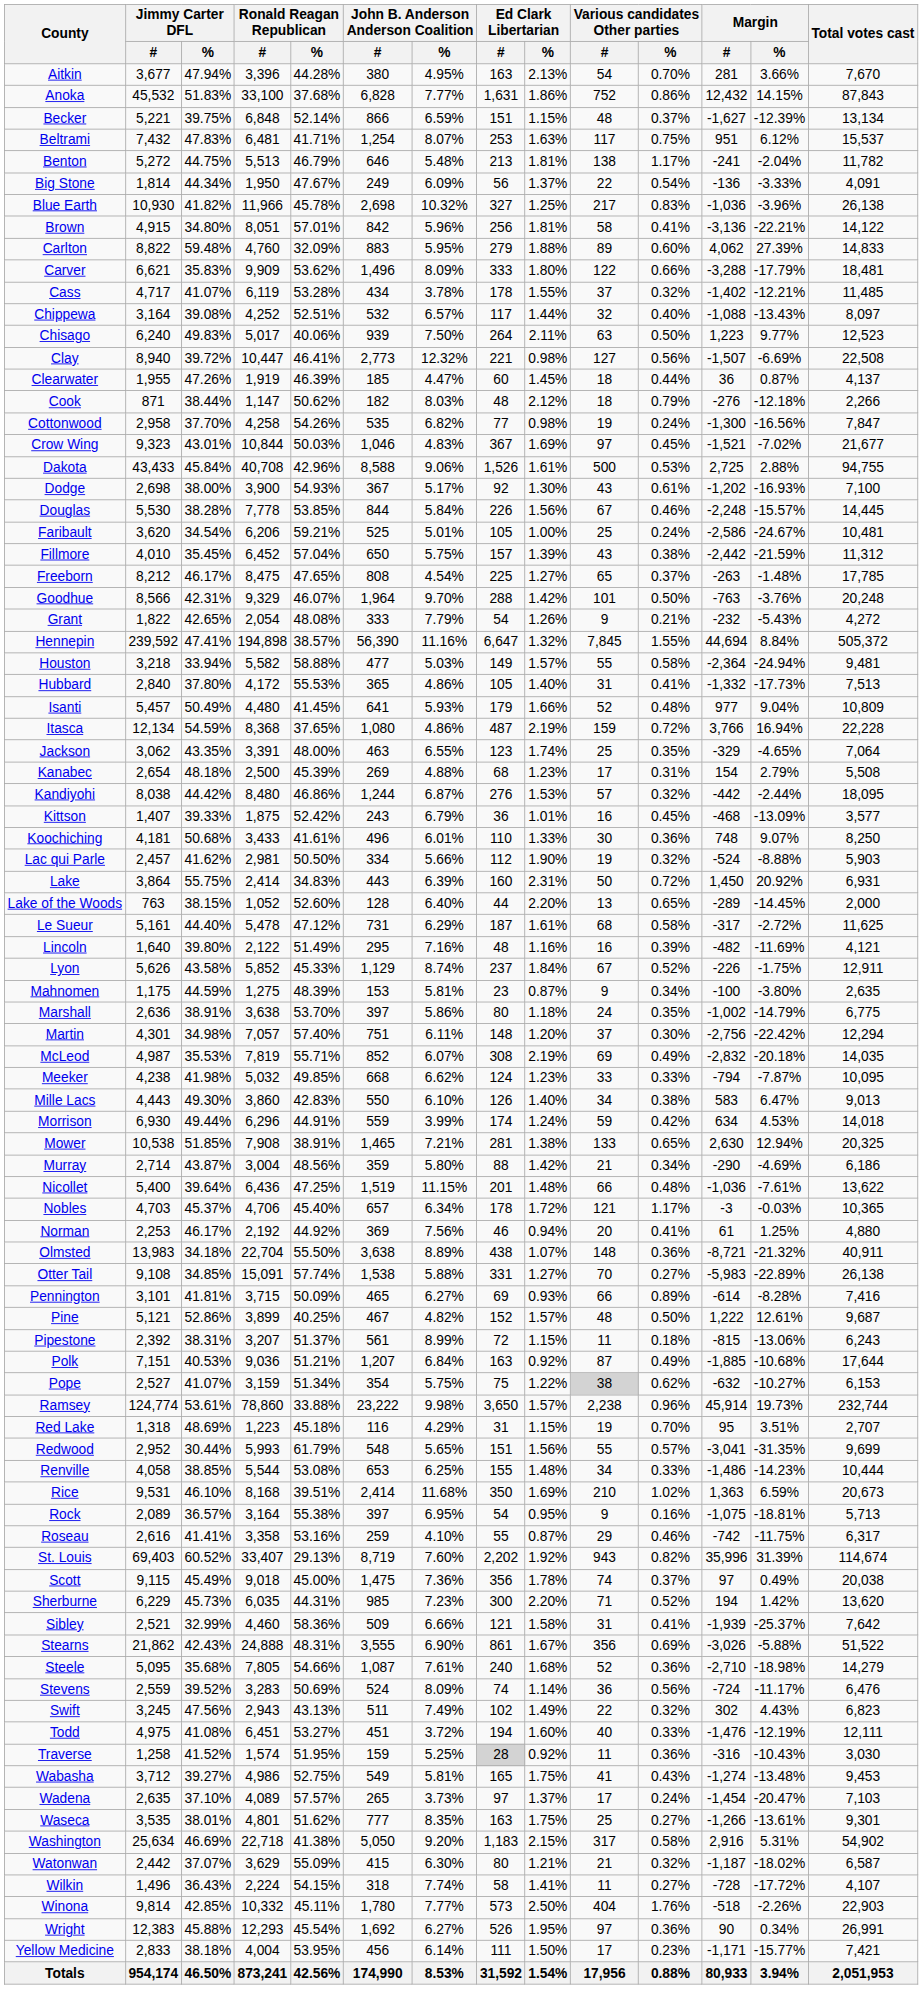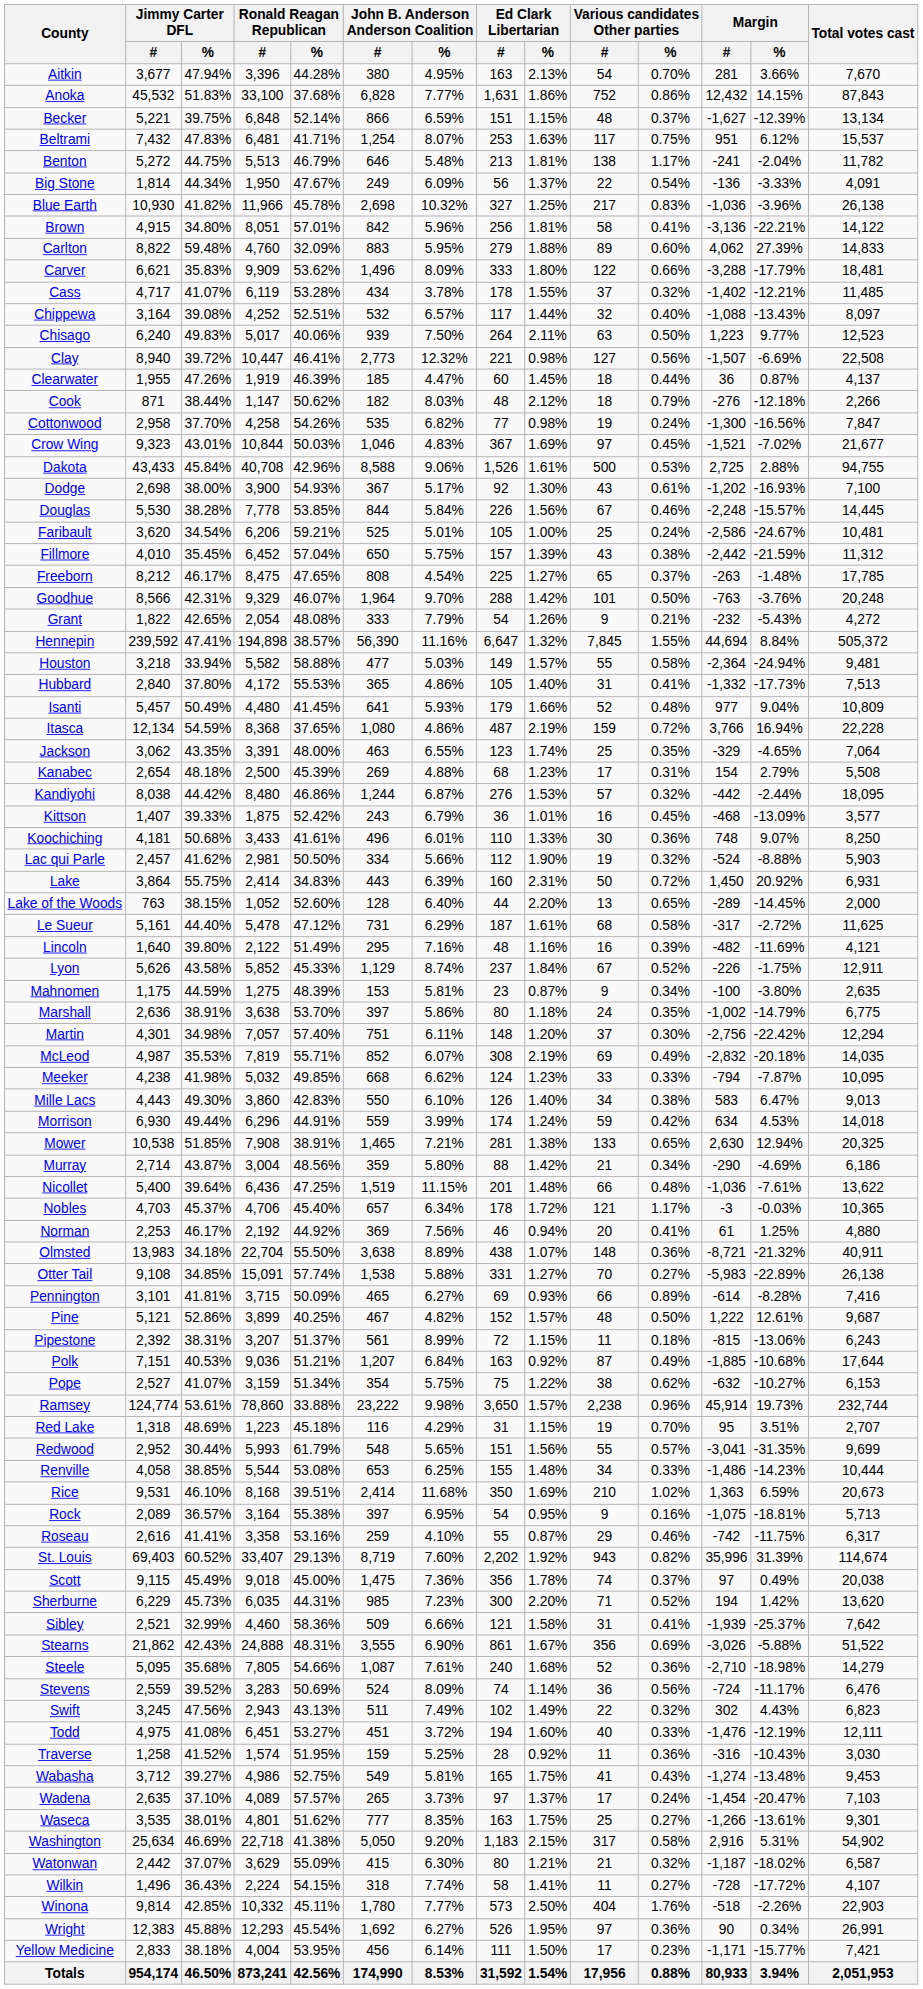(605, 1383) lightgrey background -> (605, 1383) no background
(501, 1754) lightgrey background -> (501, 1754) no background
